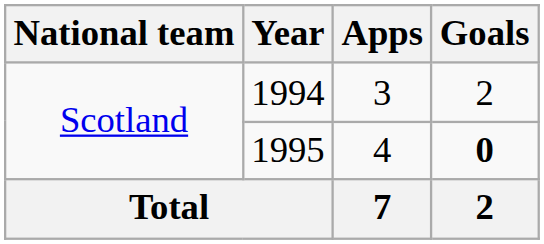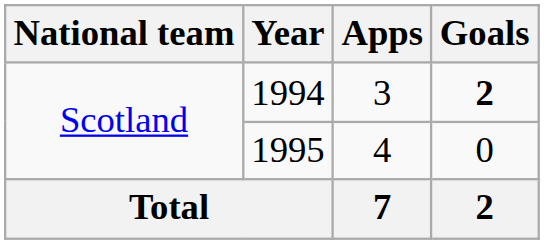(485, 91) normal -> (485, 91) bold
(485, 149) bold -> (485, 149) normal
